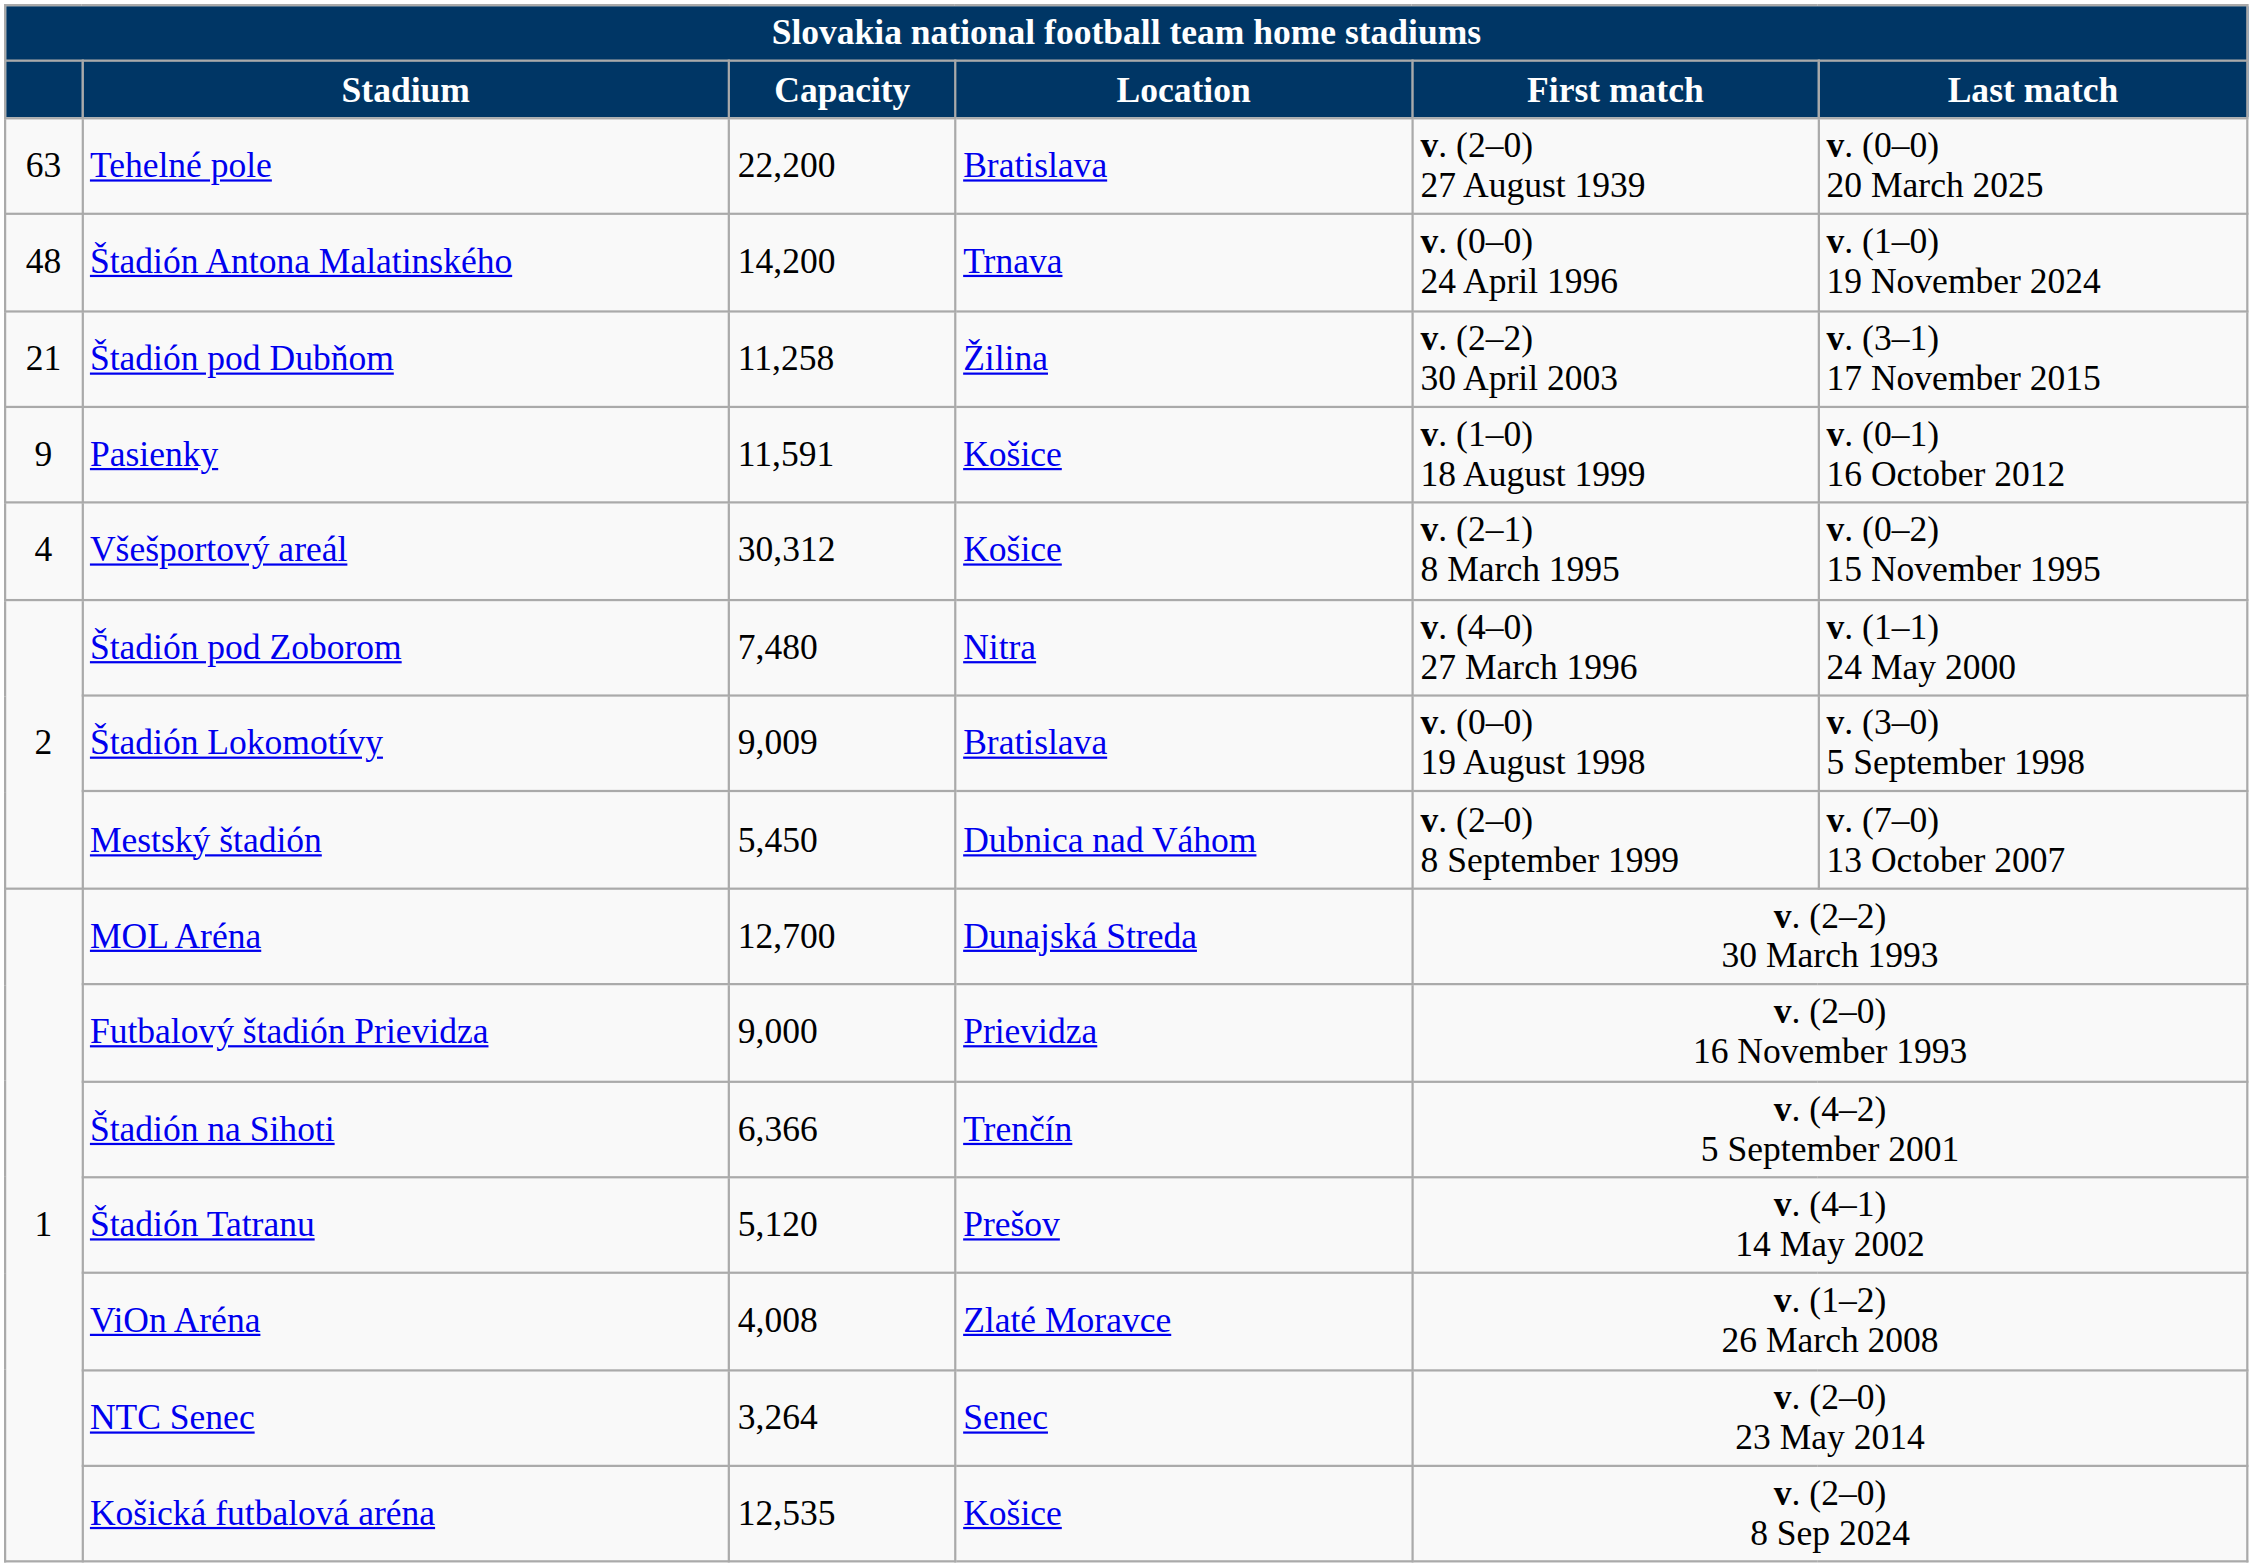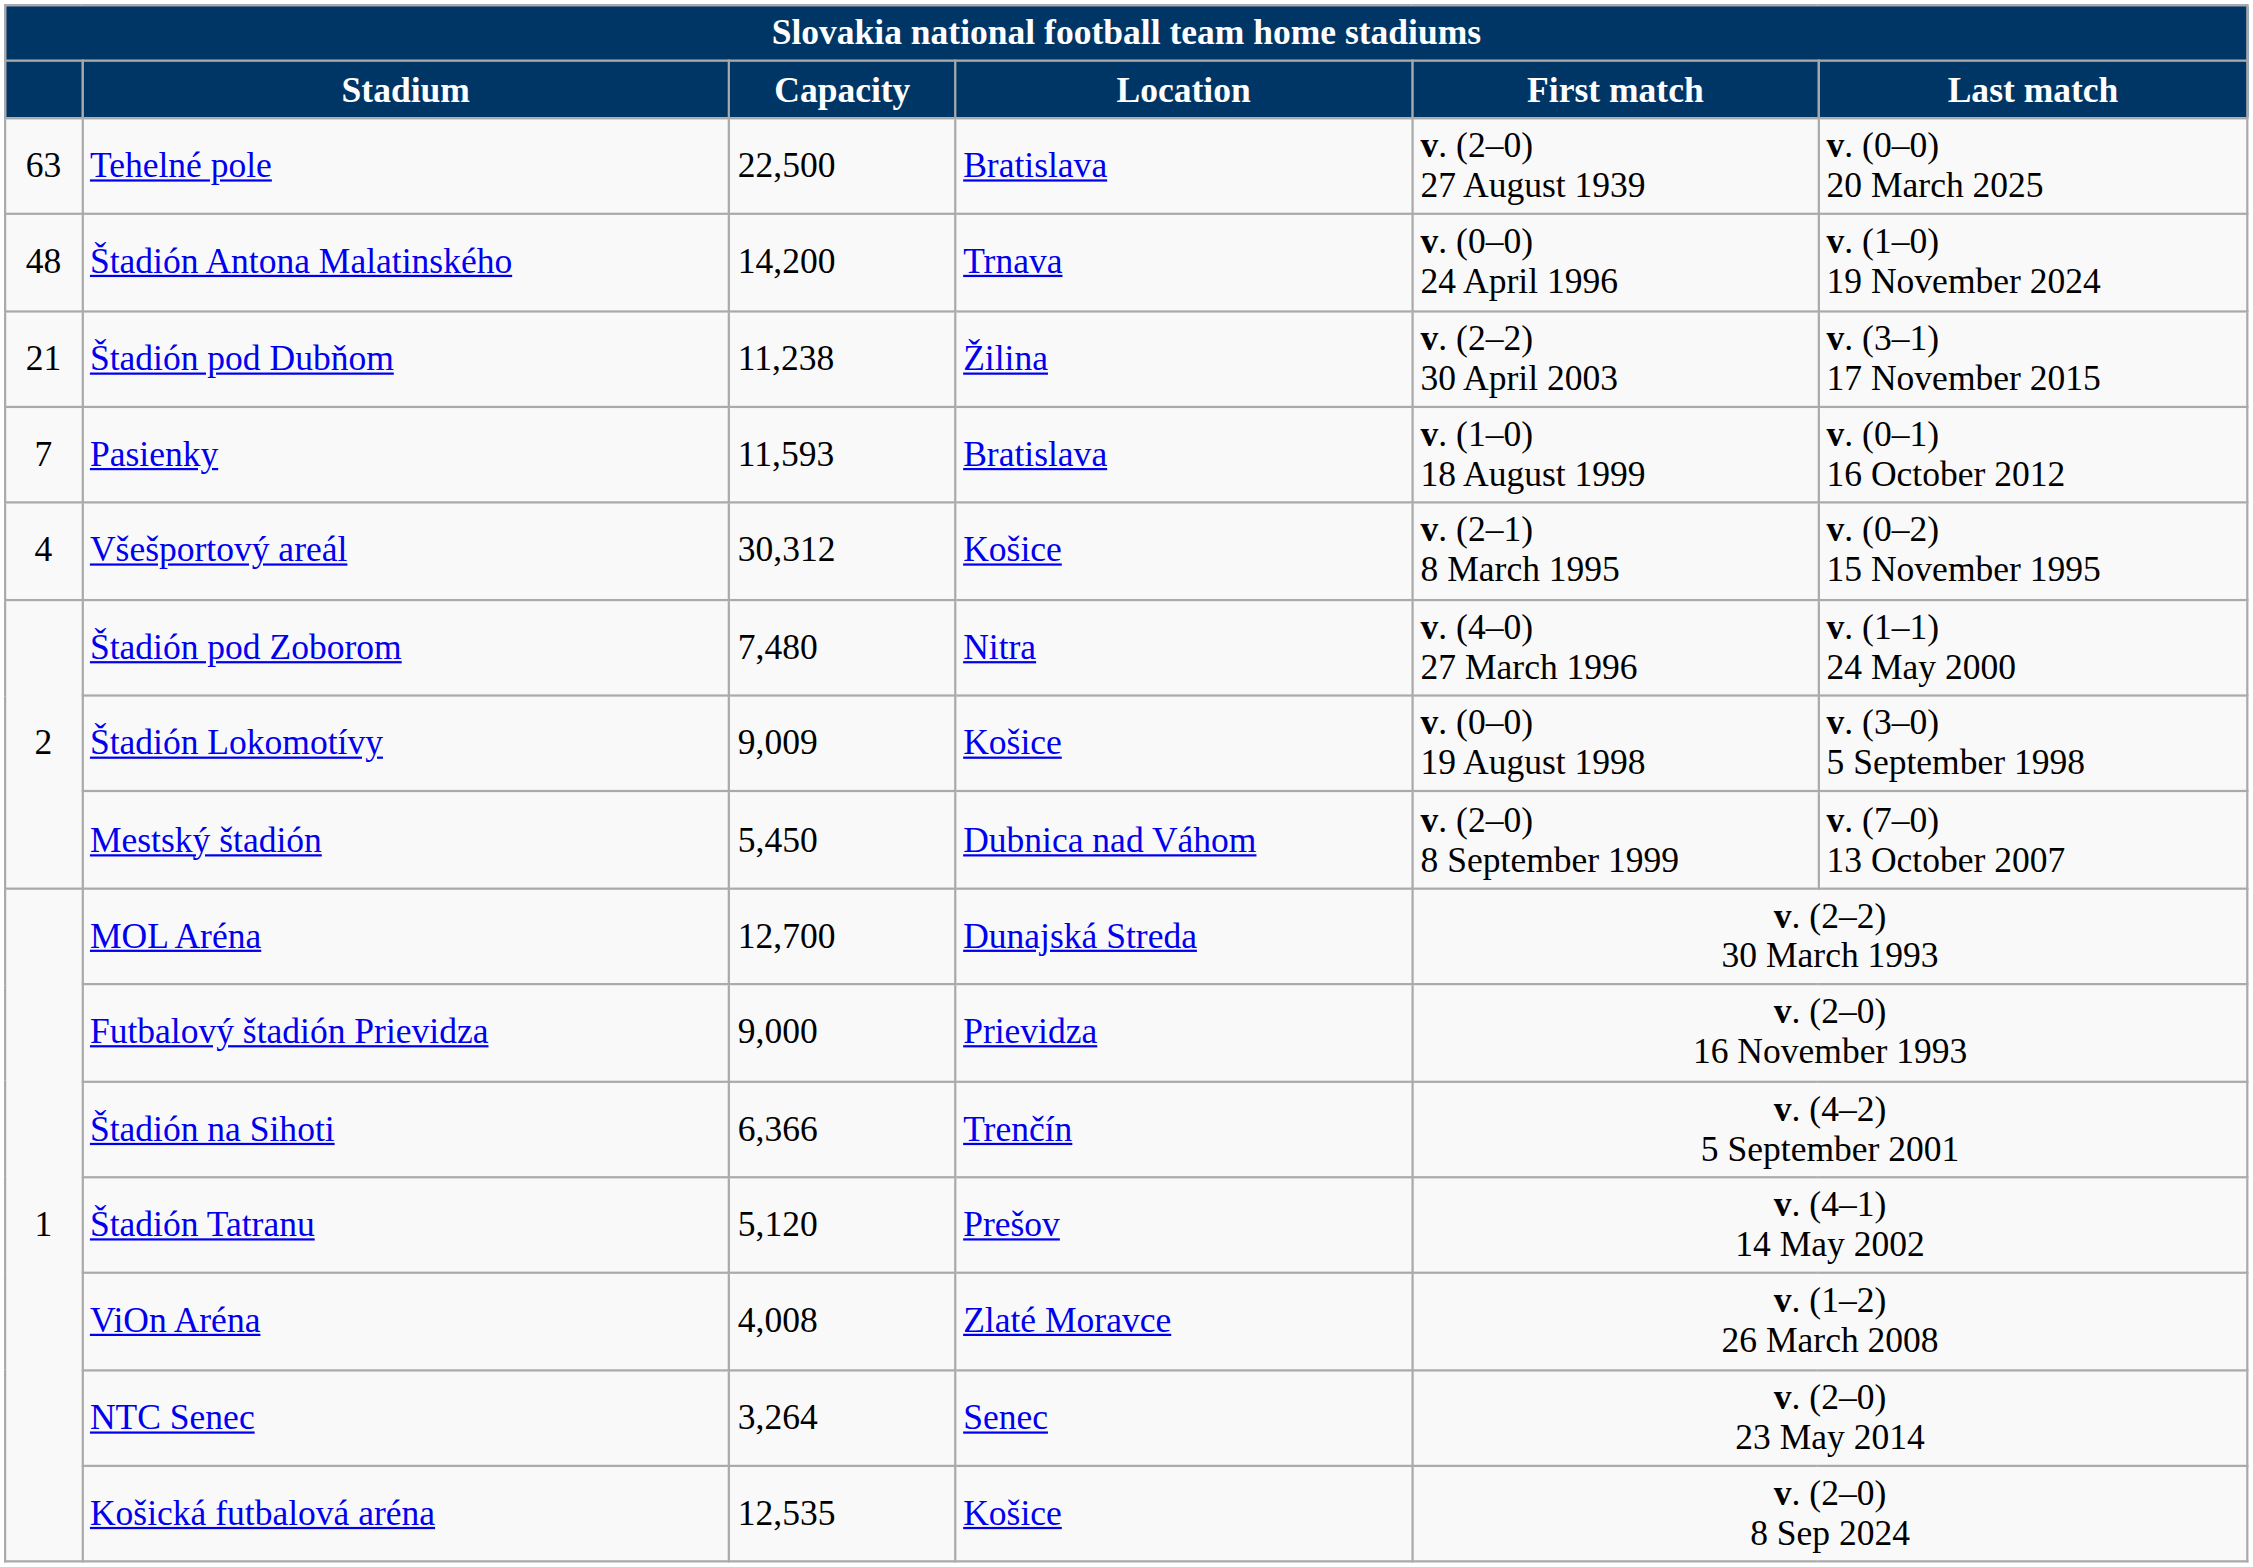(787, 165) 22,200 -> (787, 165) 22,500
(786, 357) 11,258 -> (786, 357) 11,238
(43, 454) 9 -> (43, 454) 7
(786, 454) 11,591 -> (786, 454) 11,593
(1012, 454) Košice -> (1035, 454) Bratislava
(1035, 743) Bratislava -> (1012, 743) Košice
